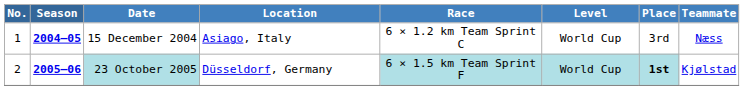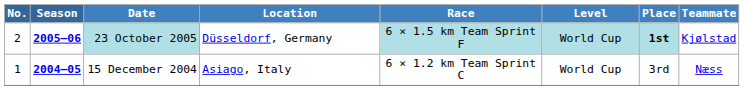rows swapped: (142, 39) <-> (146, 70)
